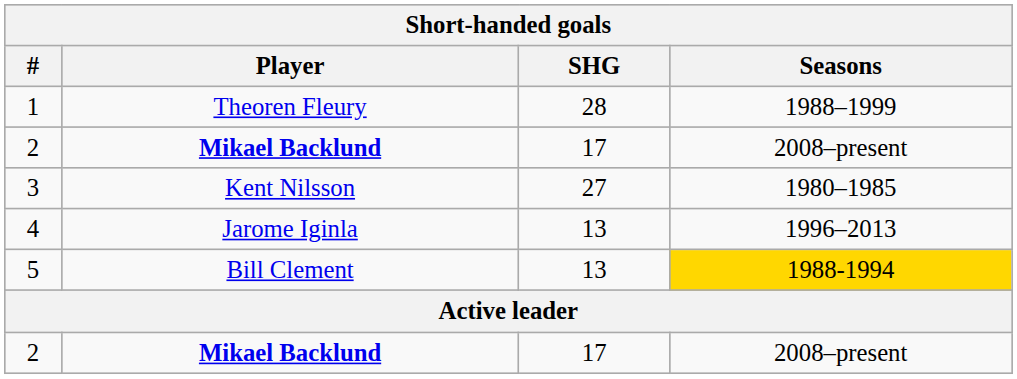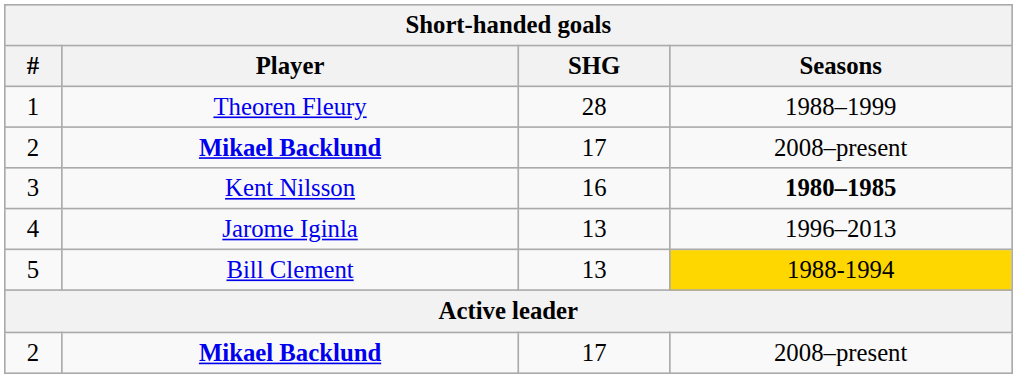(594, 188) 27 -> (594, 188) 16
(841, 188) normal -> (841, 188) bold
